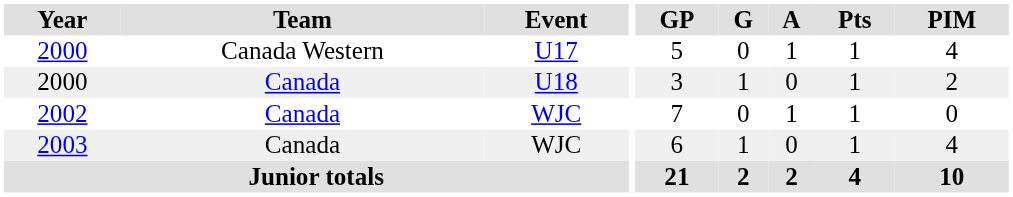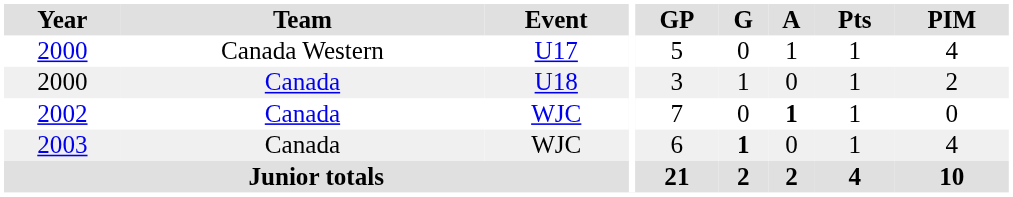(791, 113) normal -> (791, 113) bold
(743, 145) normal -> (743, 145) bold
